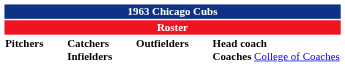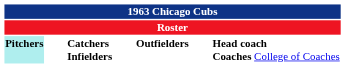(24, 43) no background -> (24, 43) paleturquoise background
